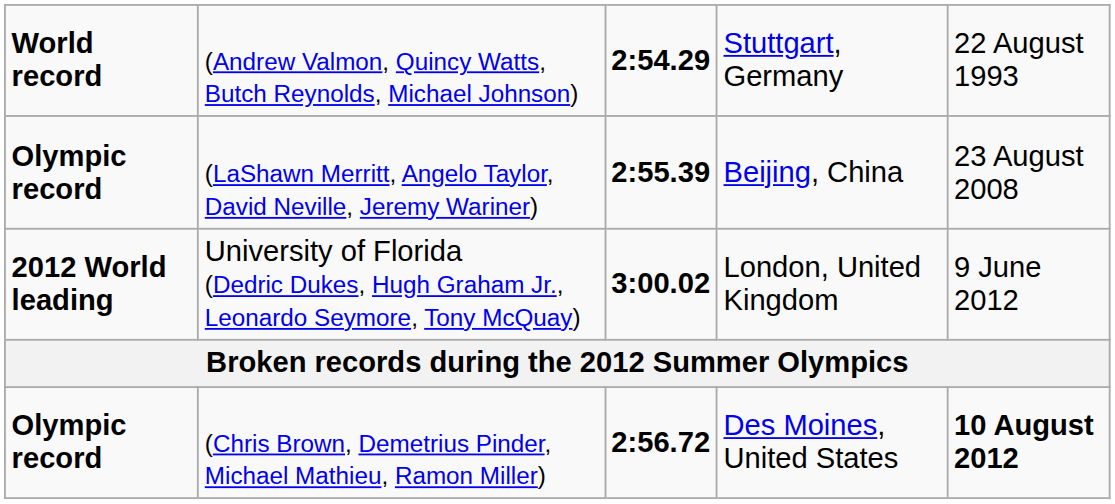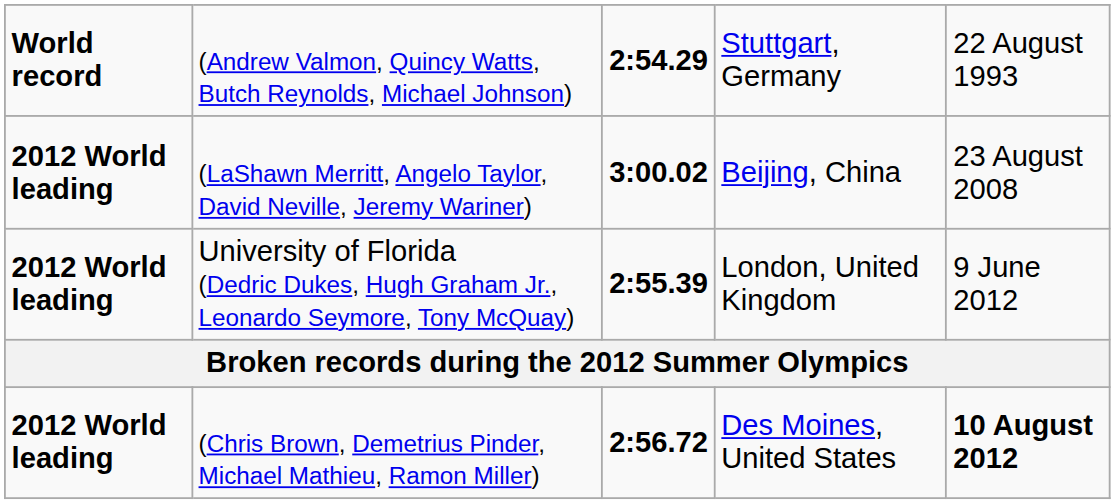(69, 172) Olympic record -> (89, 172) 2012 World leading
(661, 172) 2:55.39 -> (659, 172) 3:00.02
(661, 283) 3:00.02 -> (659, 283) 2:55.39
(69, 441) Olympic record -> (89, 441) 2012 World leading
